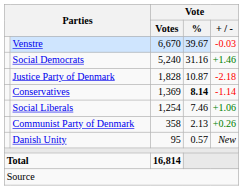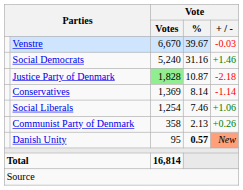(169, 76) no background -> (169, 76) lightgreen background
(199, 92) bold -> (199, 92) normal
(199, 140) normal -> (199, 140) bold
(227, 140) no background -> (227, 140) lightsalmon background
